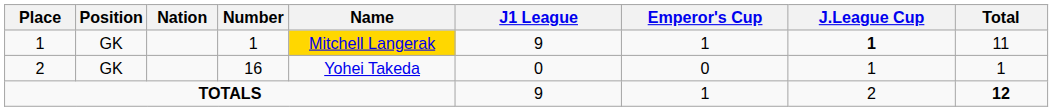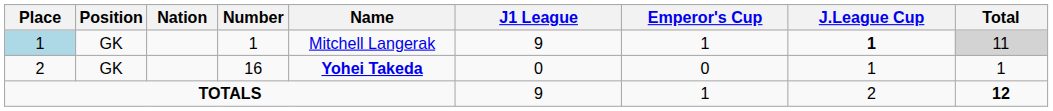(40, 43) no background -> (40, 43) lightblue background
(372, 43) gold background -> (372, 43) no background
(1001, 43) no background -> (1001, 43) lightgrey background
(372, 68) normal -> (372, 68) bold
